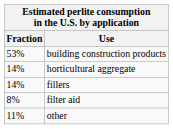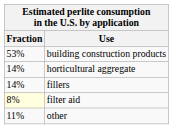(13, 100) no background -> (13, 100) lightyellow background
